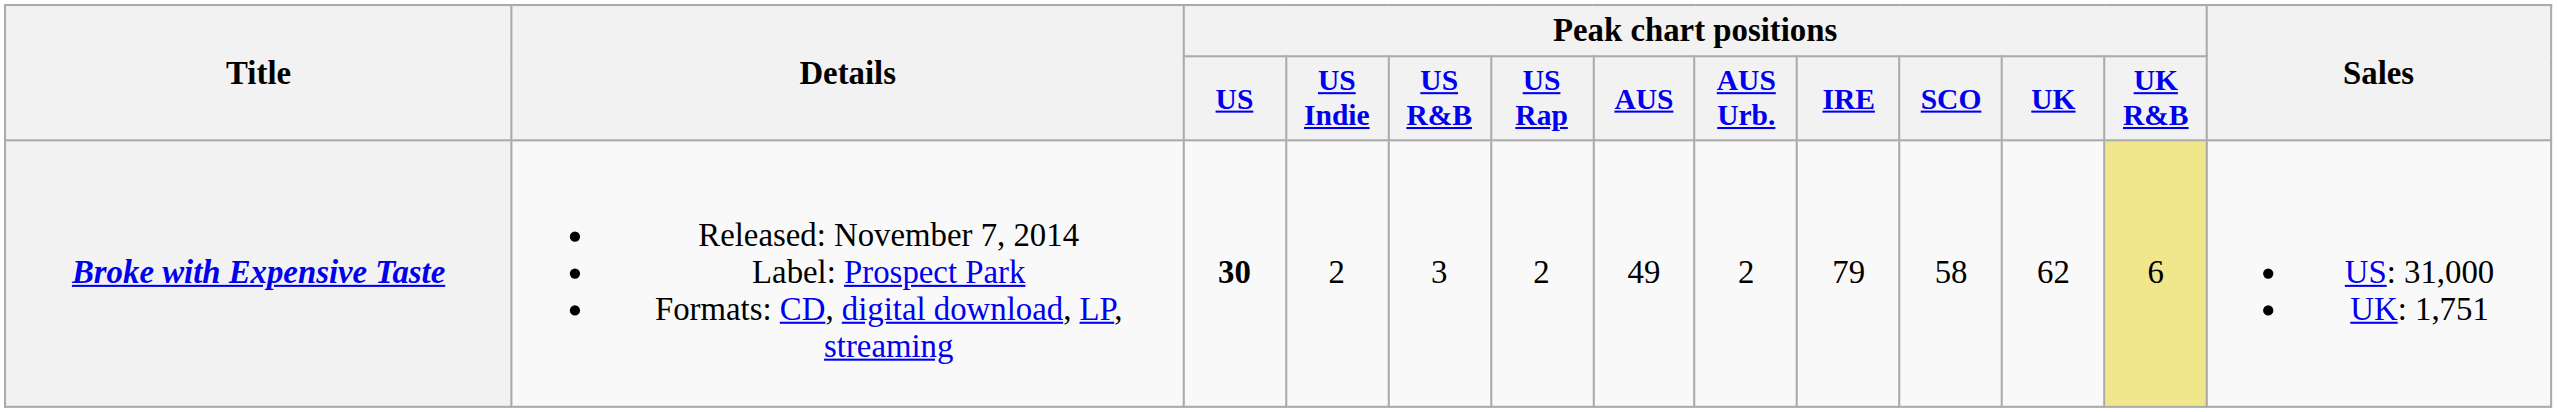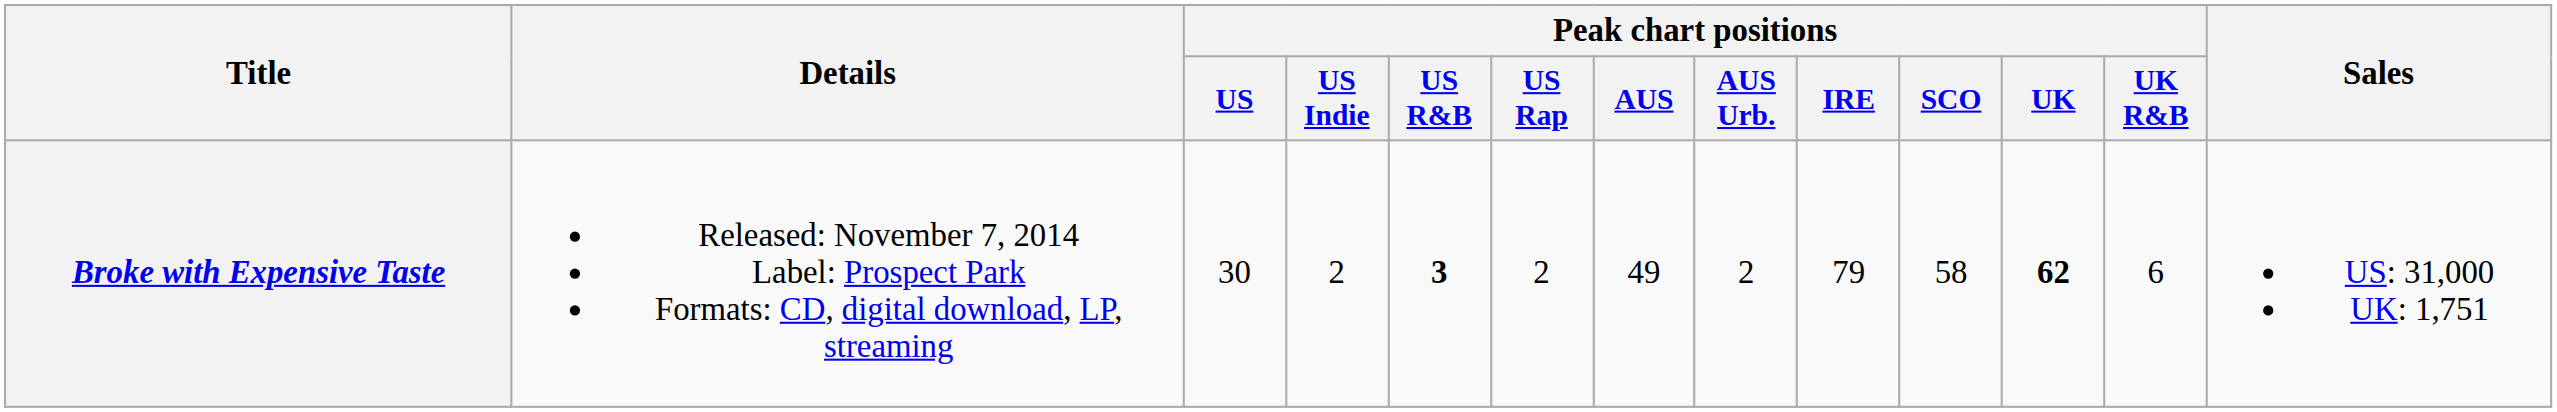(1234, 272) bold -> (1234, 272) normal
(1439, 272) normal -> (1439, 272) bold
(2053, 272) normal -> (2053, 272) bold
(2156, 272) khaki background -> (2156, 272) no background
